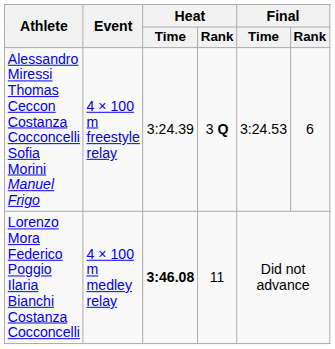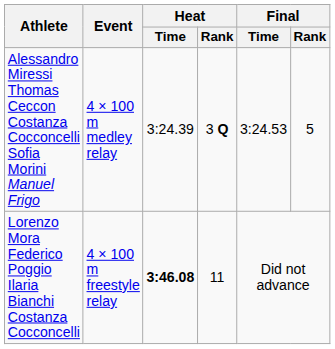(113, 130) 4 × 100 m freestyle relay -> (110, 130) 4 × 100 m medley relay
(310, 130) 6 -> (310, 130) 5
(110, 278) 4 × 100 m medley relay -> (113, 278) 4 × 100 m freestyle relay
